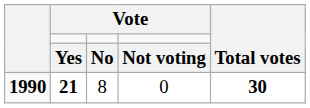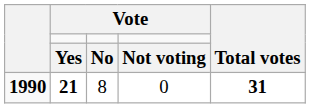(258, 87) 30 -> (258, 87) 31
